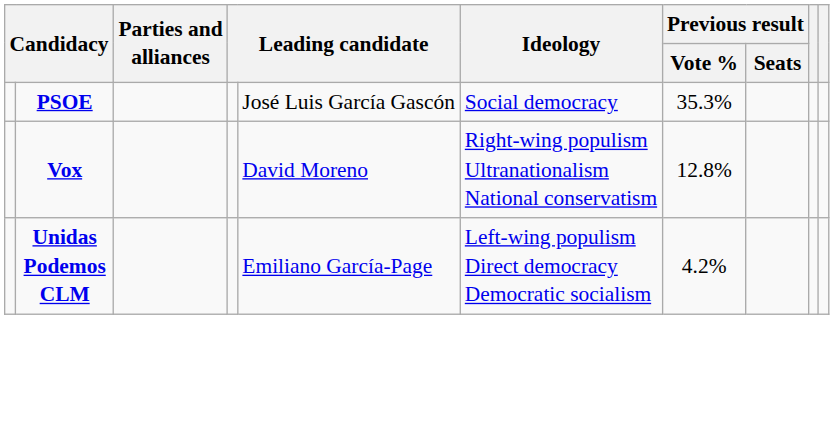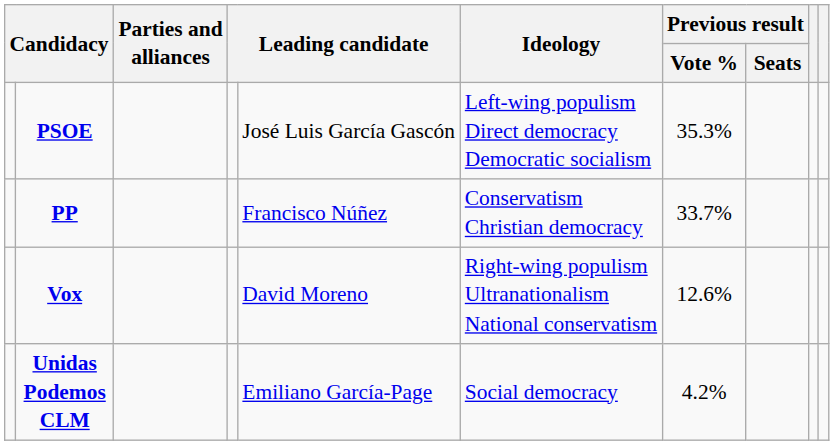(541, 101) Social democracy -> (558, 130) Left-wing populism Direct democracy Democratic socialism
+ row: (65, 212)
(704, 169) 12.8% -> (704, 295) 12.6%
(558, 266) Left-wing populism Direct democracy Democratic socialism -> (541, 391) Social democracy
